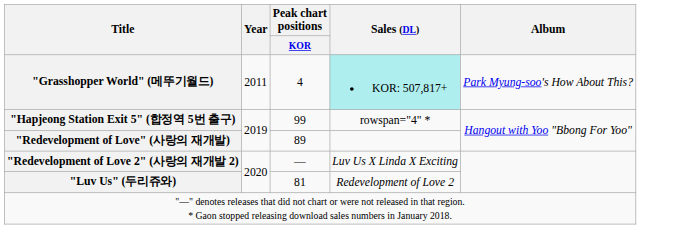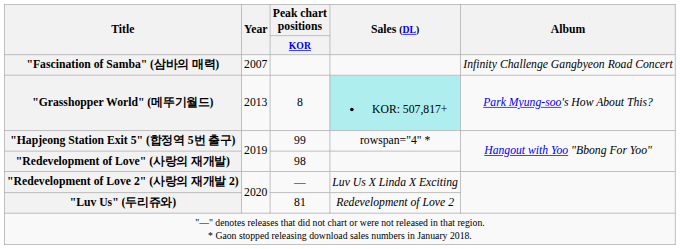+ row: (123, 64)
(256, 82) 2011 -> (256, 102) 2013
(300, 82) 4 -> (300, 102) 8
(300, 140) 89 -> (300, 161) 98
